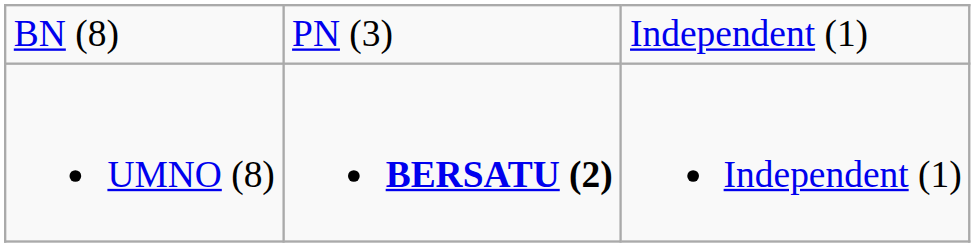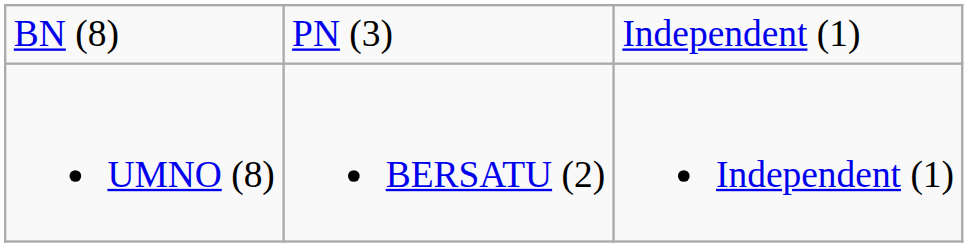(452, 174) bold -> (449, 174) normal
